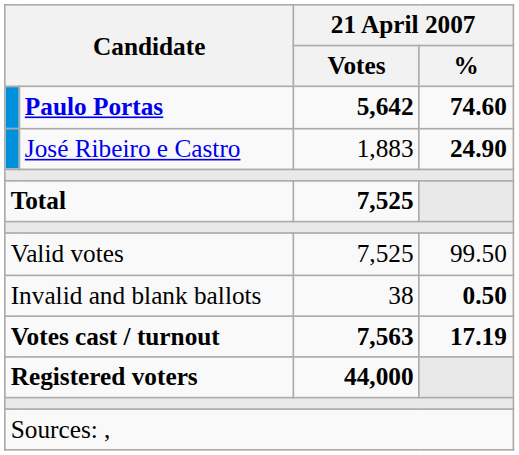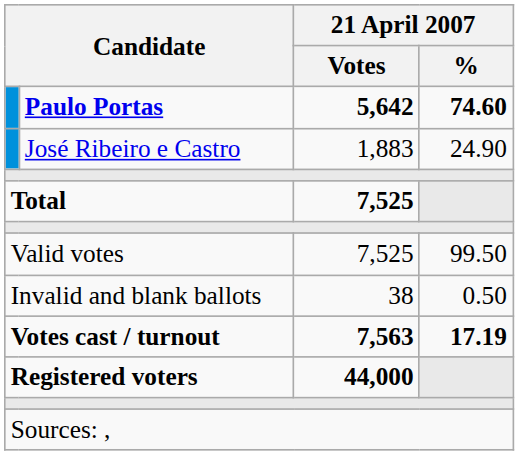(478, 147) bold -> (478, 147) normal
(485, 294) bold -> (485, 294) normal
